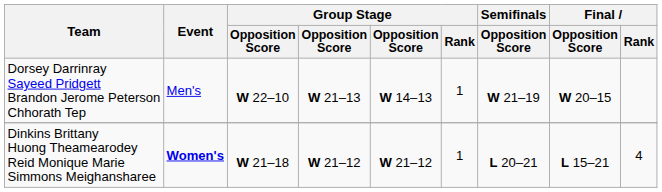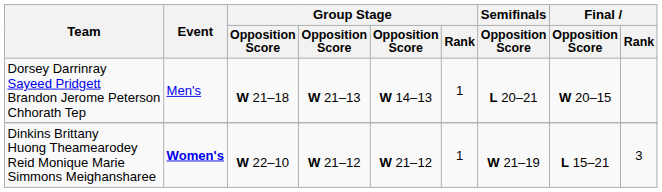(263, 98) W 22–10 -> (263, 98) W 21–18
(514, 98) W 21–19 -> (514, 98) L 20–21
(263, 163) W 21–18 -> (263, 163) W 22–10
(514, 163) L 20–21 -> (514, 163) W 21–19
(639, 155) 4 -> (639, 155) 3
